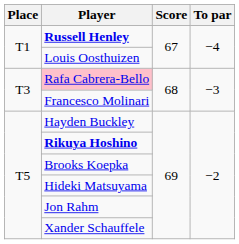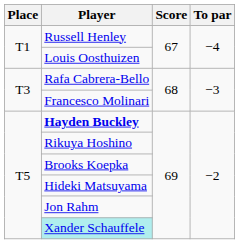(87, 36) bold -> (85, 36) normal
(97, 79) pink background -> (97, 79) no background
(89, 121) normal -> (92, 121) bold
(91, 143) bold -> (88, 143) normal
(94, 228) no background -> (94, 228) paleturquoise background
